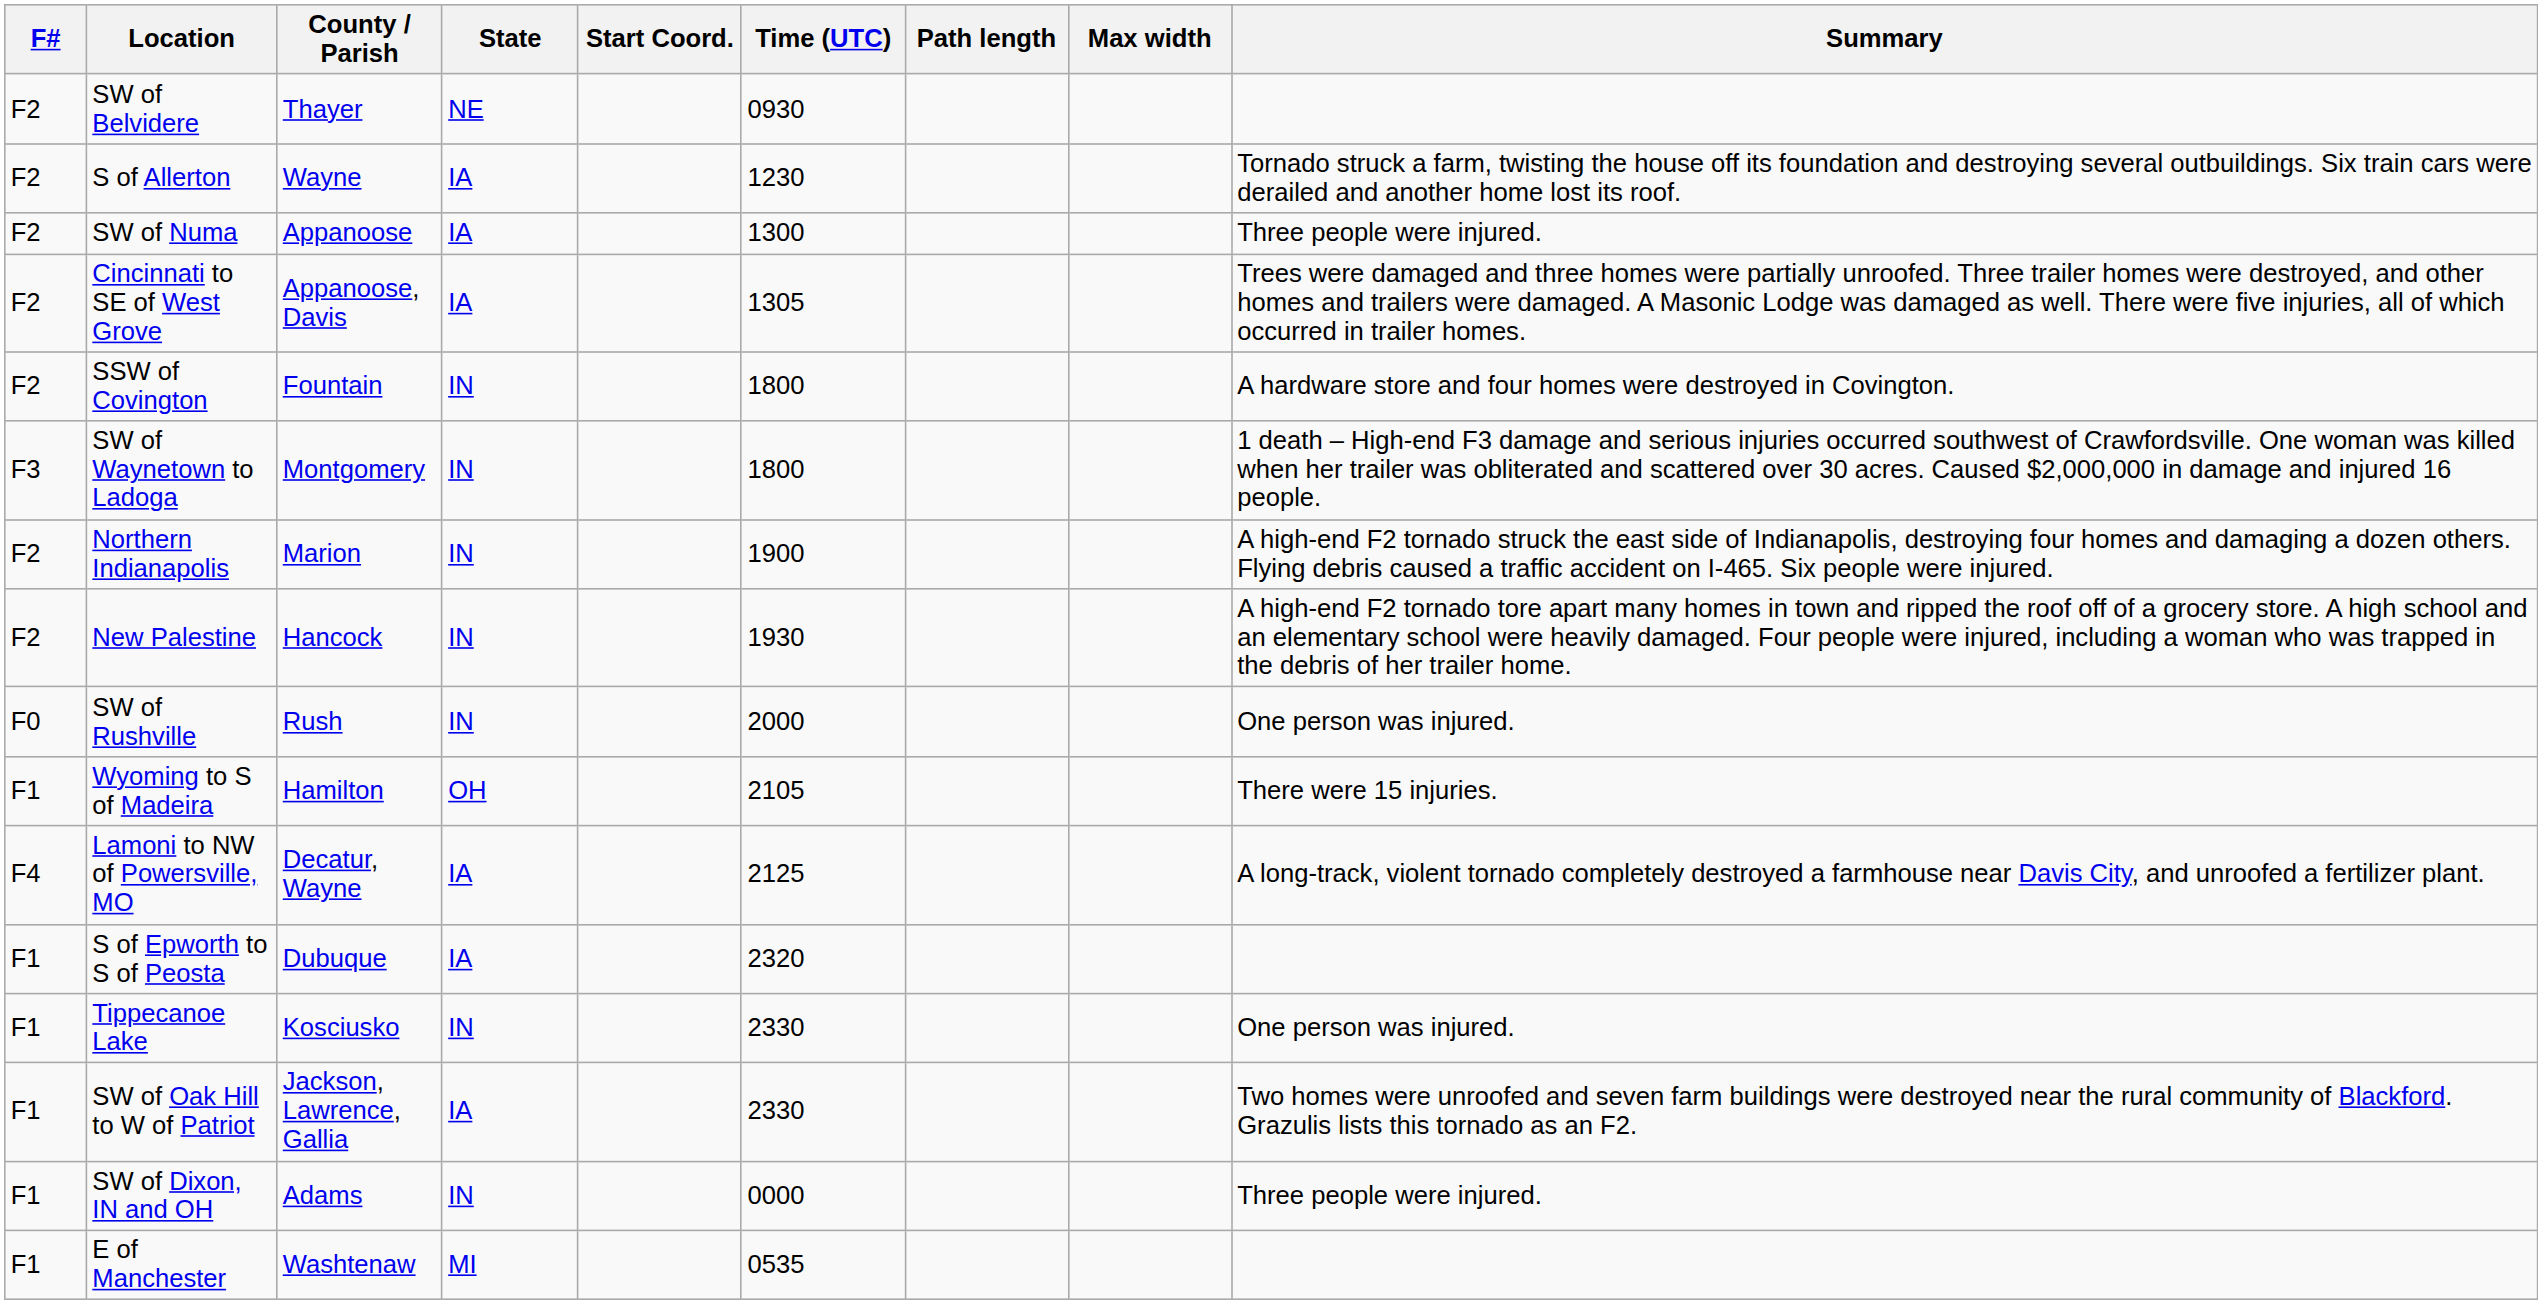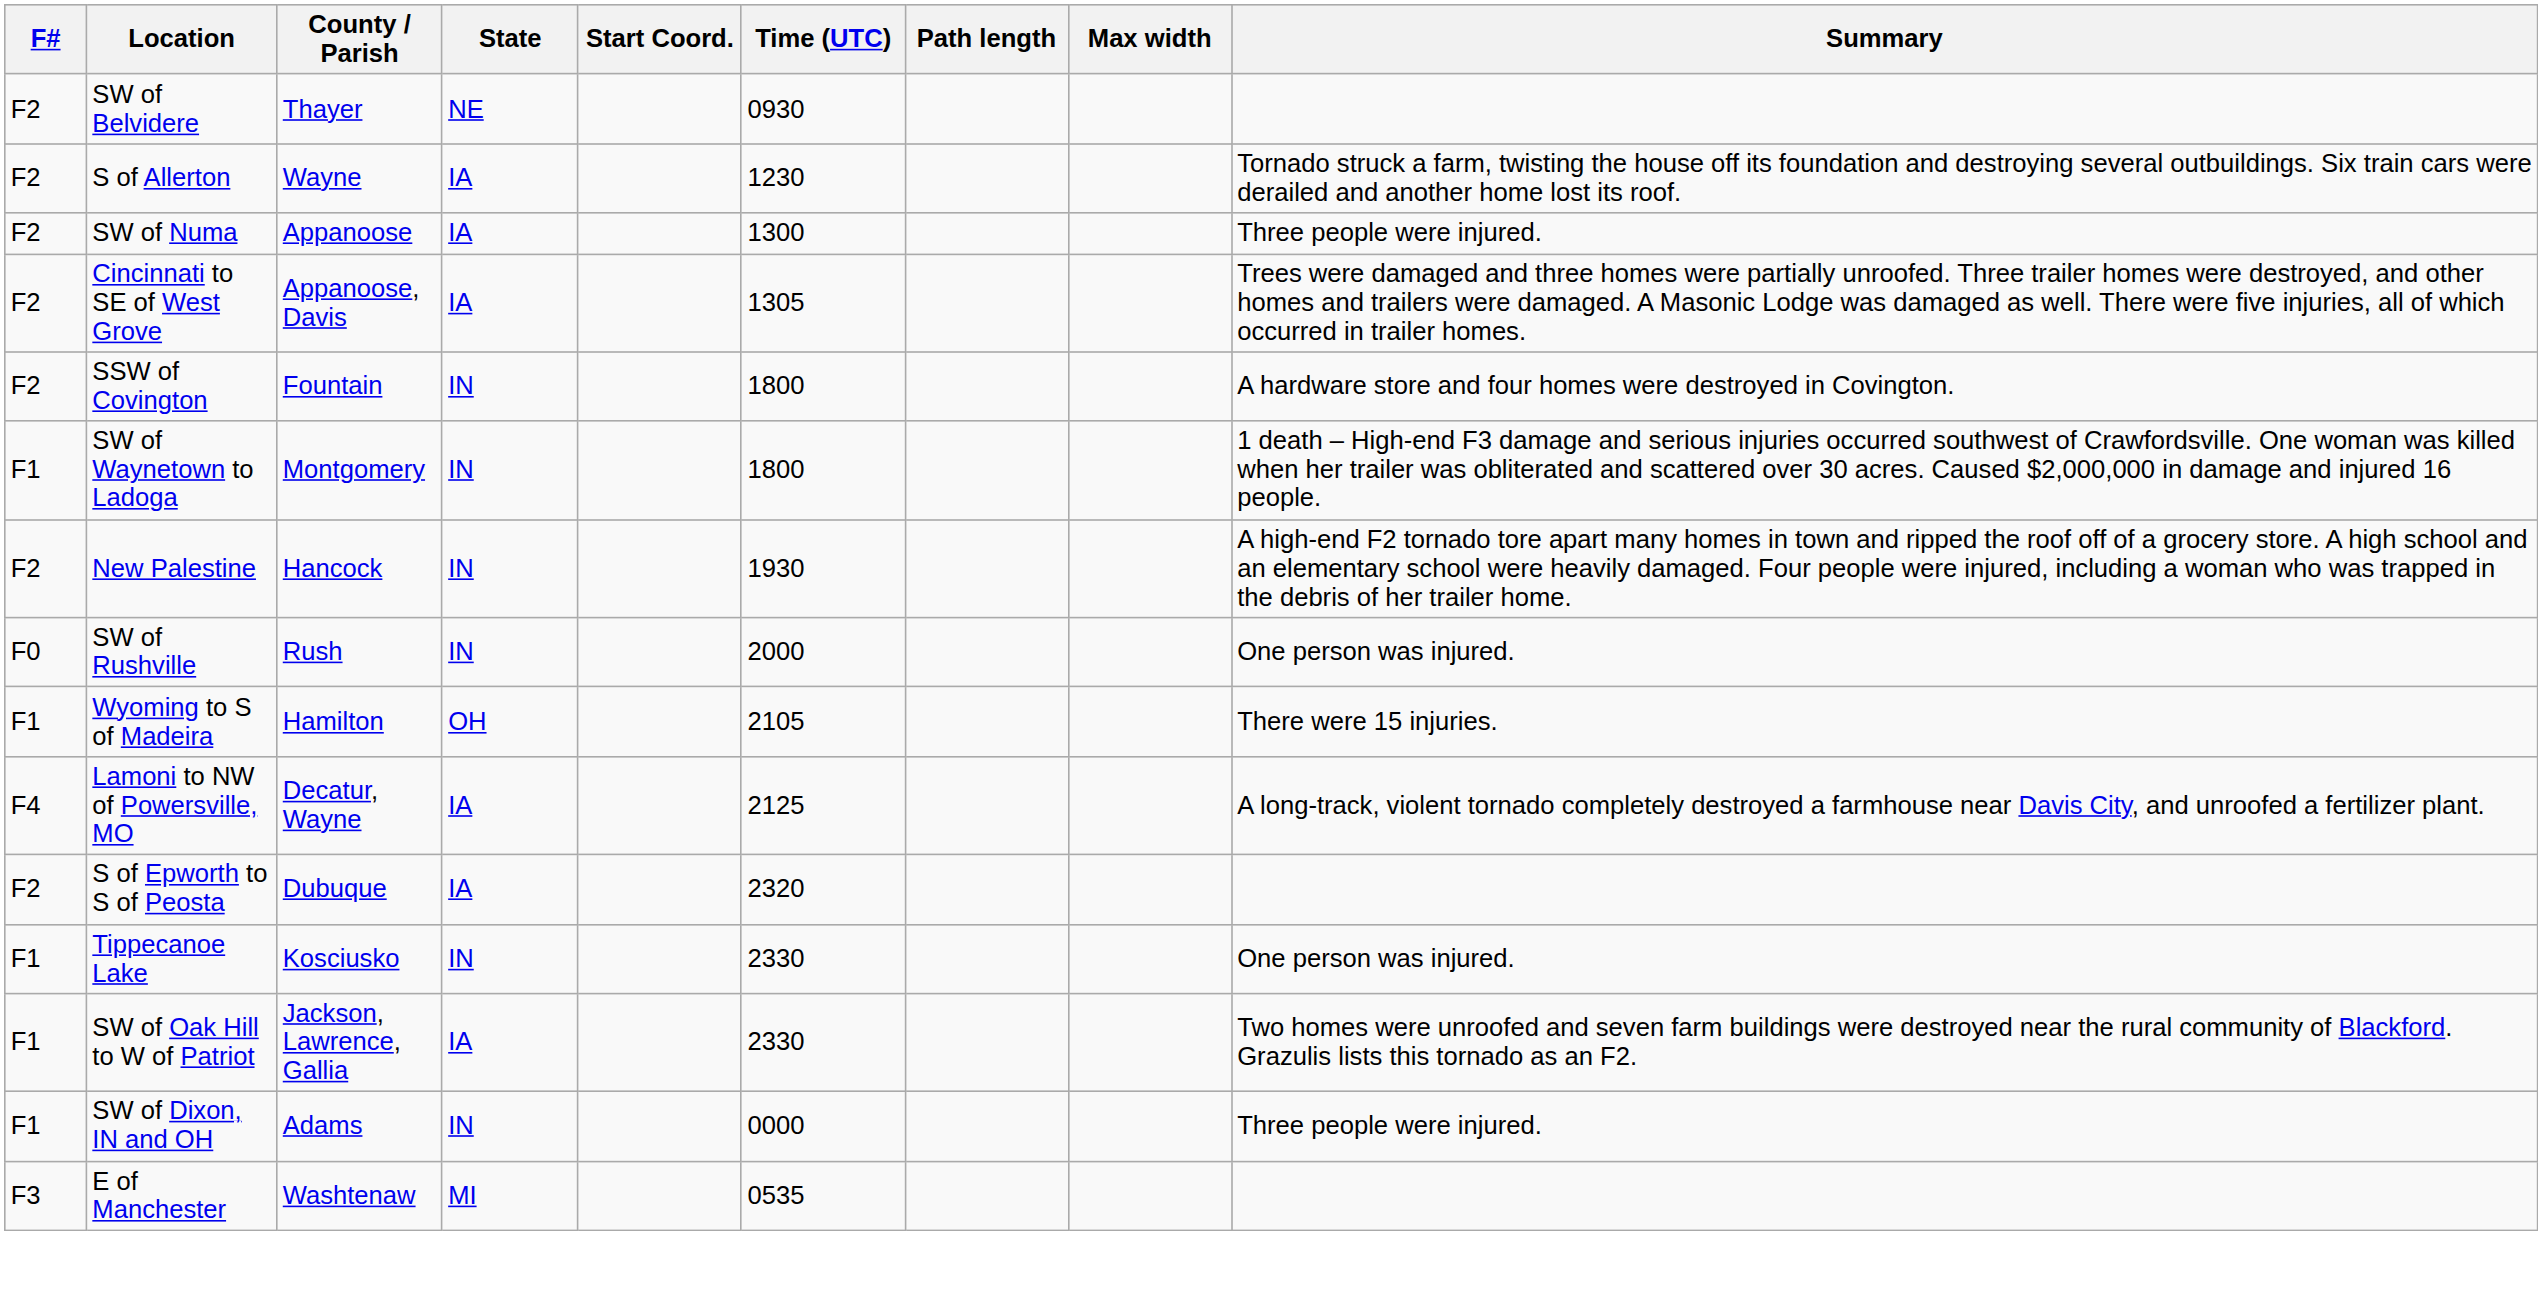(26, 470) F3 -> (26, 470) F1
- row: (161, 553)
(26, 958) F1 -> (26, 889) F2
(26, 1264) F1 -> (26, 1195) F3
